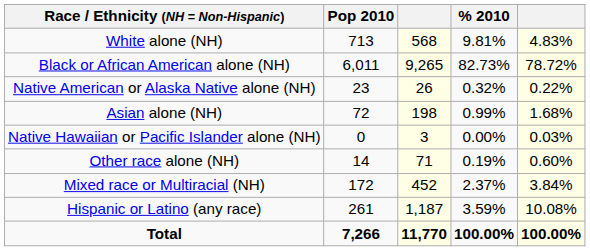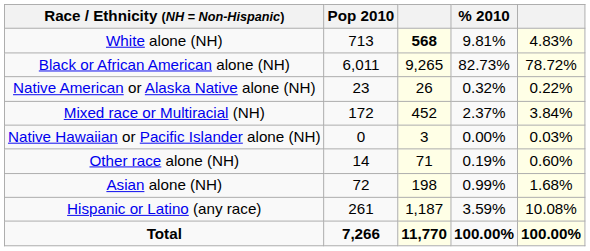(424, 40) normal -> (424, 40) bold
rows swapped: (164, 112) <-> (164, 185)
